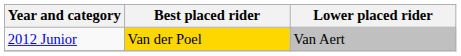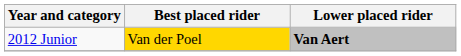(319, 39) normal -> (321, 39) bold
